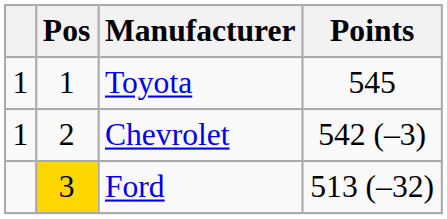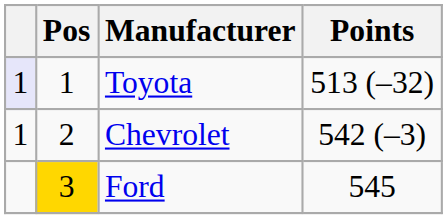(20, 82) no background -> (20, 82) lavender background
(372, 82) 545 -> (372, 82) 513 (–32)
(372, 187) 513 (–32) -> (372, 187) 545
